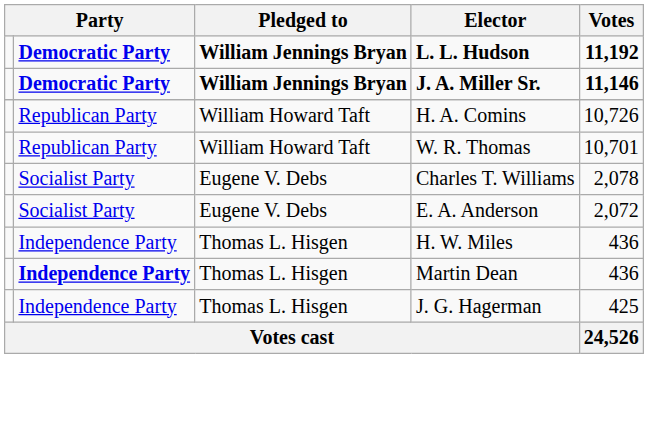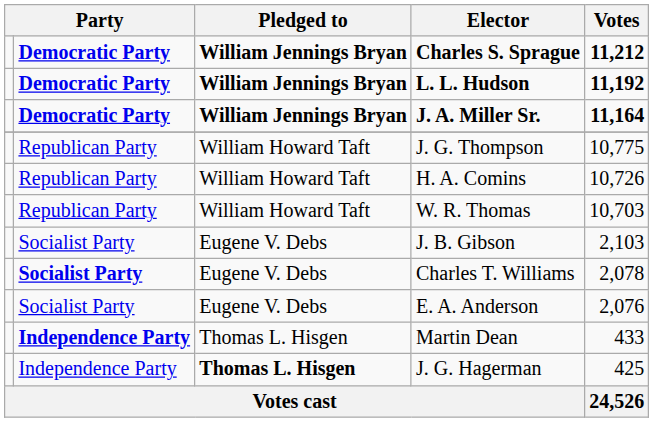+ row: (498, 52)
(612, 83) 11,146 -> (617, 115) 11,164
+ row: (480, 147)
(611, 147) 10,701 -> (617, 210) 10,703
+ row: (465, 242)
(77, 178) normal -> (80, 274) bold
(616, 210) 2,072 -> (622, 305) 2,076
- row: (464, 242)
(624, 274) 436 -> (629, 337) 433
(273, 305) normal -> (277, 369) bold
